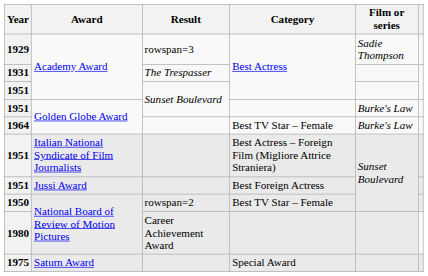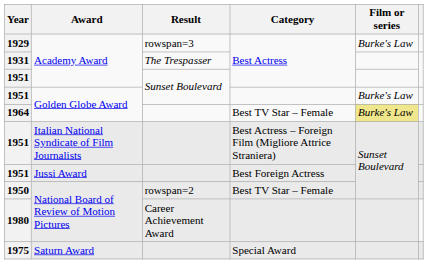(381, 49) Sadie Thompson -> (385, 43) Burke's Law
(385, 125) no background -> (385, 113) khaki background
